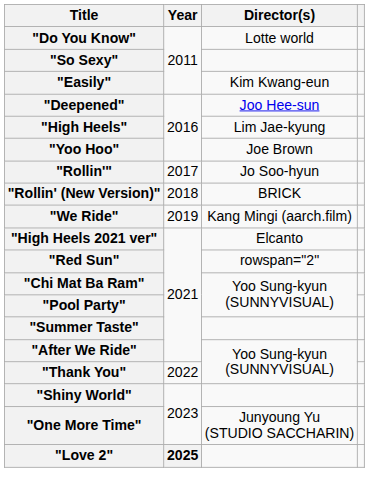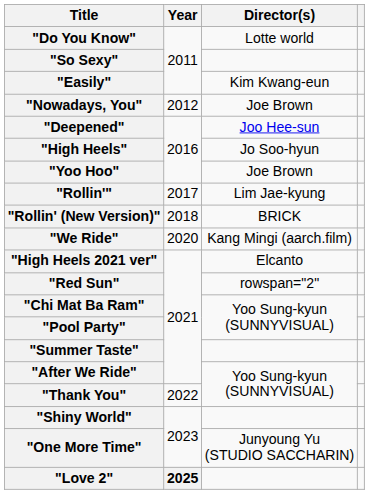+ row: (84, 104)
(280, 127) Lim Jae-kyung -> (280, 149) Jo Soo-hyun
(280, 171) Jo Soo-hyun -> (280, 194) Lim Jae-kyung
(183, 216) 2019 -> (183, 238) 2020
